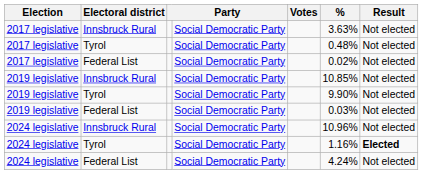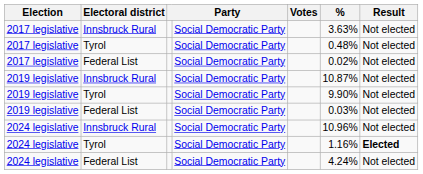(340, 78) 10.85% -> (340, 78) 10.87%
